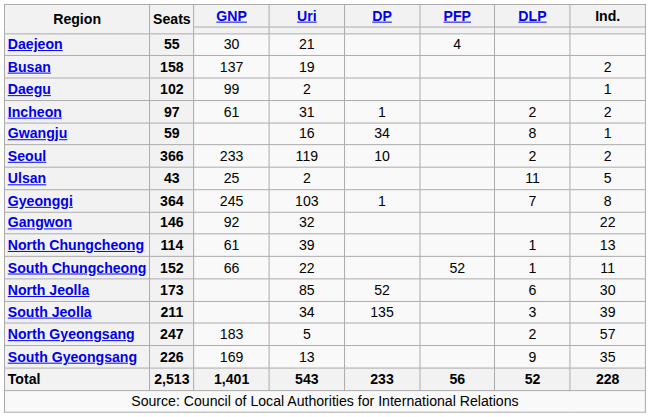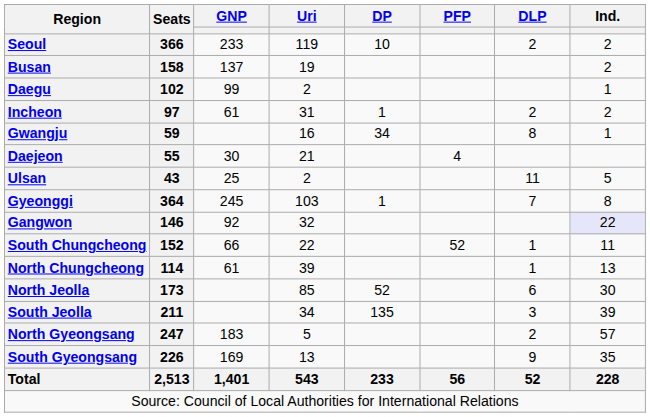rows swapped: (27, 156) <-> (35, 45)
(608, 223) no background -> (608, 223) lavender background
rows swapped: (76, 246) <-> (77, 268)
